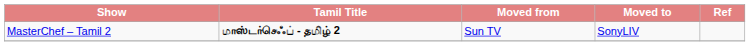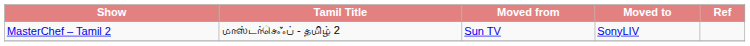(281, 30) bold -> (281, 30) normal
